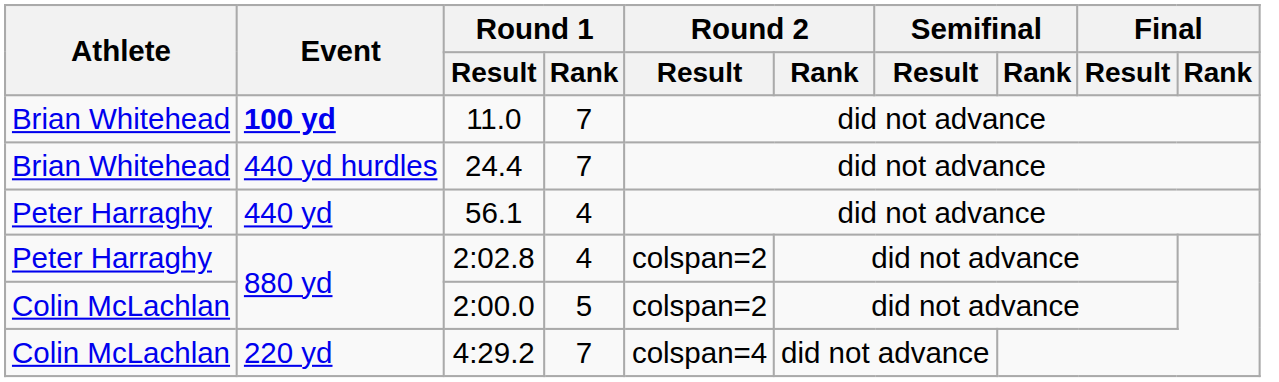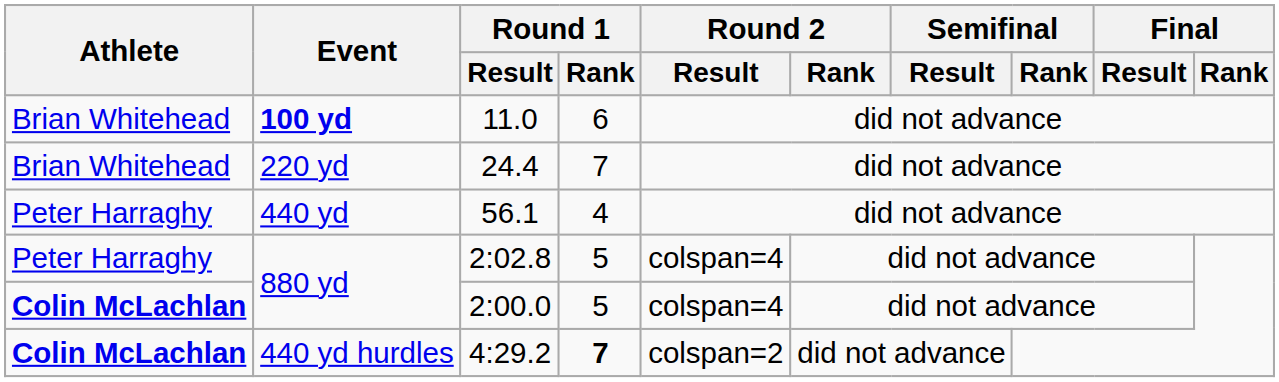(584, 119) 7 -> (600, 119) 6
(341, 166) 440 yd hurdles -> (304, 166) 220 yd
(584, 259) 4 -> (600, 259) 5
(700, 259) colspan=2 -> (716, 259) colspan=4
(121, 306) normal -> (129, 306) bold
(700, 306) colspan=2 -> (716, 306) colspan=4
(121, 353) normal -> (129, 353) bold
(288, 353) 220 yd -> (357, 353) 440 yd hurdles
(584, 353) normal -> (600, 353) bold
(700, 353) colspan=4 -> (716, 353) colspan=2
